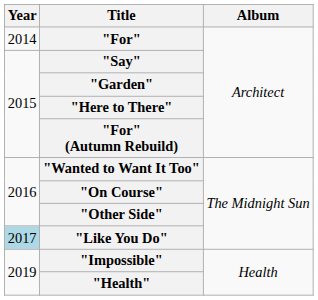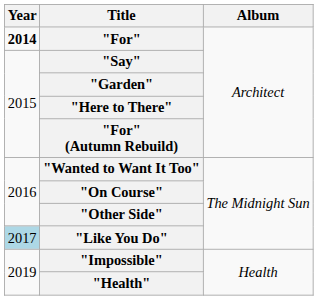(22, 38) normal -> (22, 38) bold
